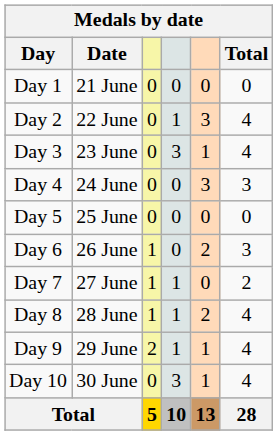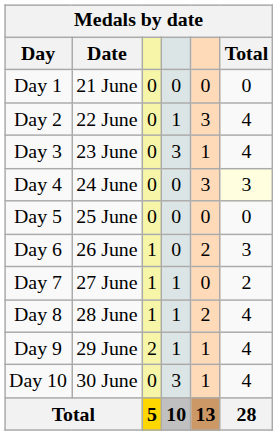(246, 184) no background -> (246, 184) lightyellow background
